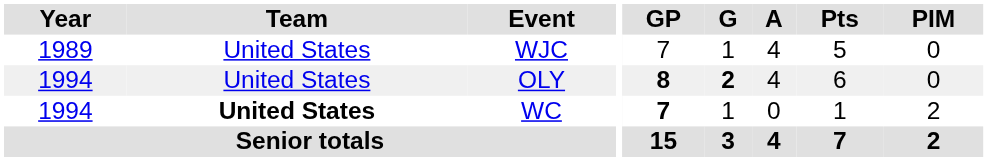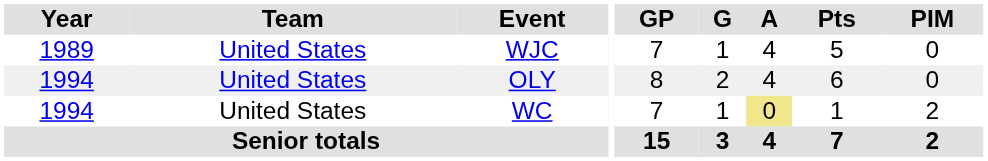(663, 80) bold -> (657, 80) normal
(728, 80) bold -> (723, 80) normal
(297, 110) bold -> (293, 110) normal
(663, 110) bold -> (657, 110) normal
(774, 110) no background -> (769, 110) khaki background
